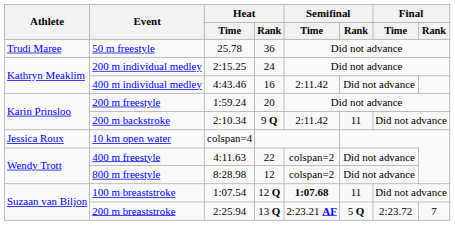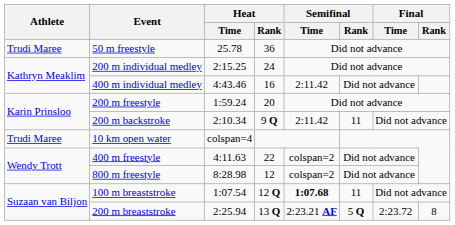(35, 139) Jessica Roux -> (34, 139) Trudi Maree
(434, 211) 7 -> (434, 211) 8
